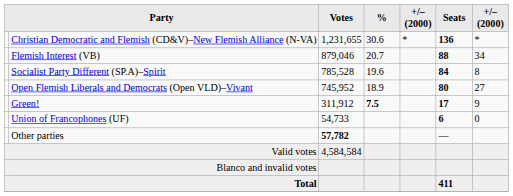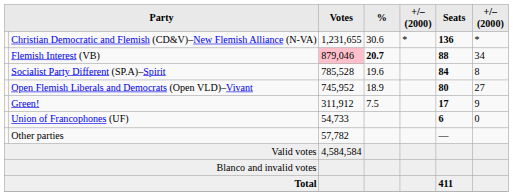(338, 55) no background -> (338, 55) pink background
(375, 55) normal -> (375, 55) bold
(372, 103) bold -> (372, 103) normal
(335, 135) bold -> (335, 135) normal
